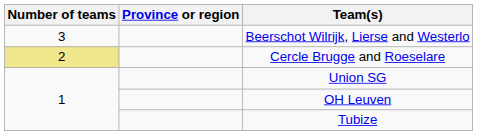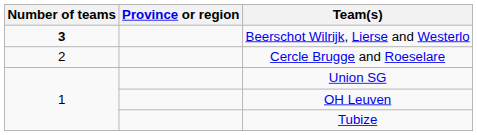(62, 36) normal -> (62, 36) bold
(62, 57) khaki background -> (62, 57) no background
